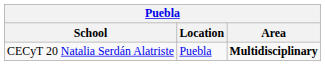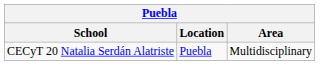(274, 51) bold -> (271, 51) normal
